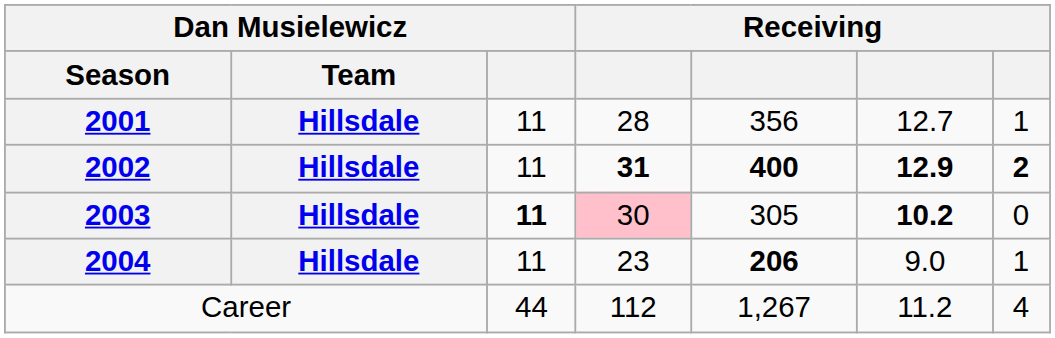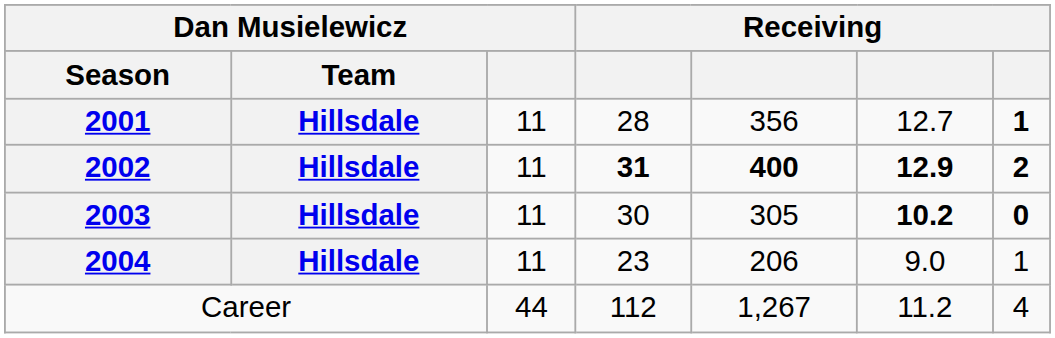(1021, 121) normal -> (1021, 121) bold
(531, 214) bold -> (531, 214) normal
(633, 214) pink background -> (633, 214) no background
(1021, 214) normal -> (1021, 214) bold
(774, 261) bold -> (774, 261) normal
